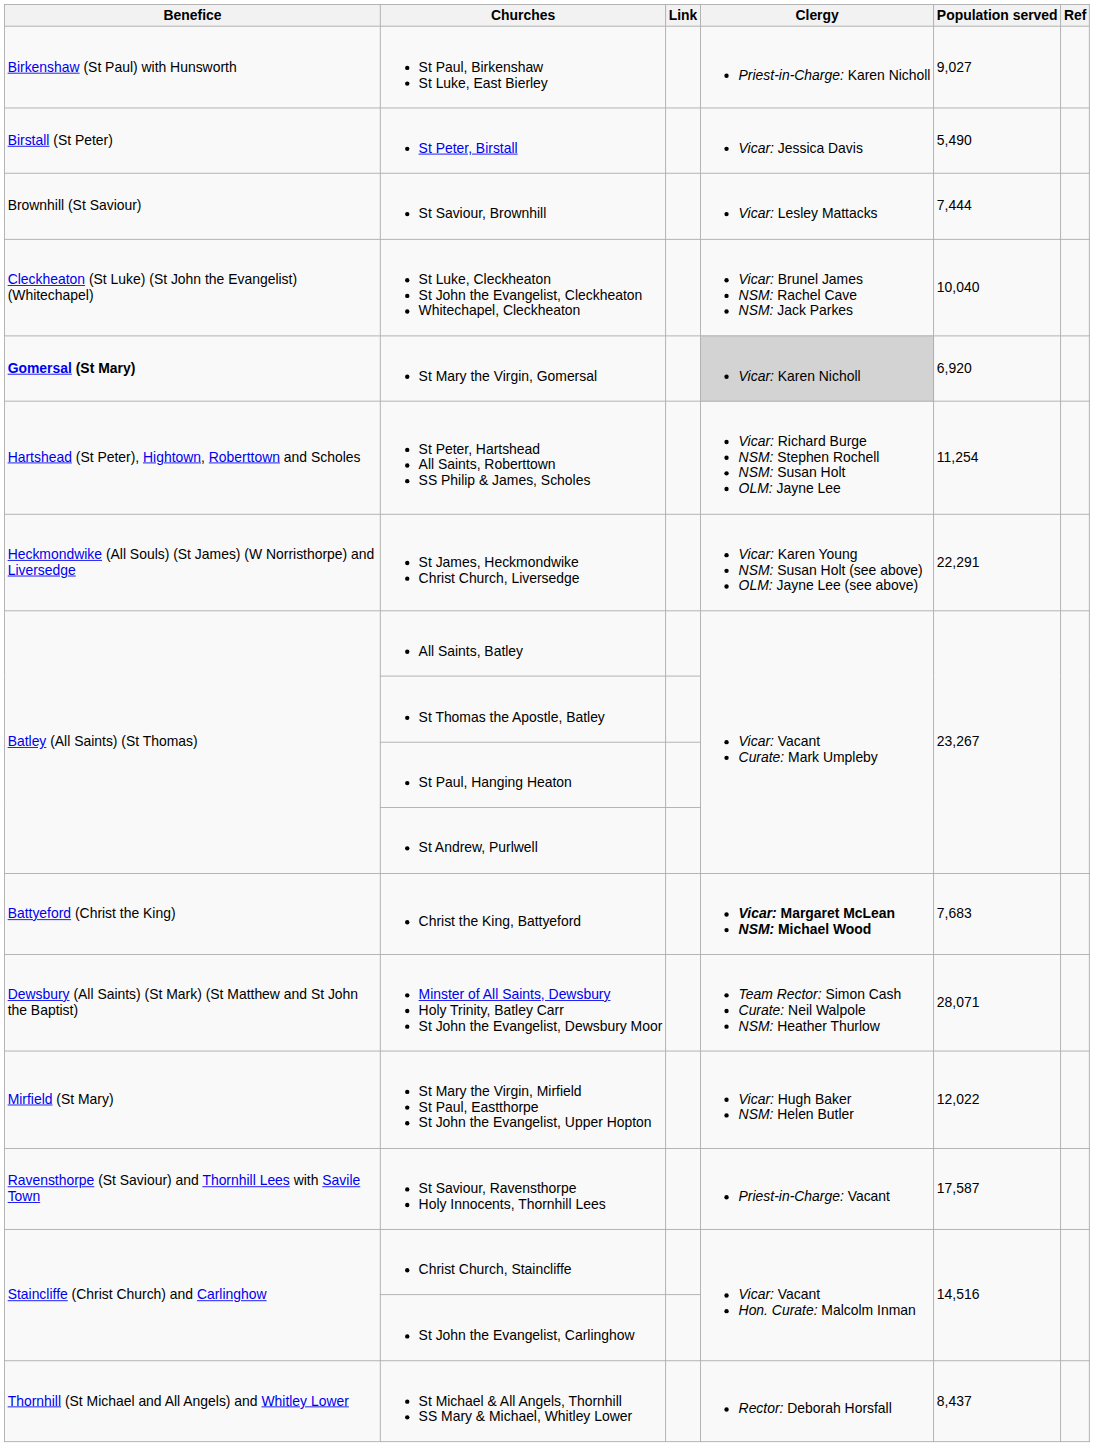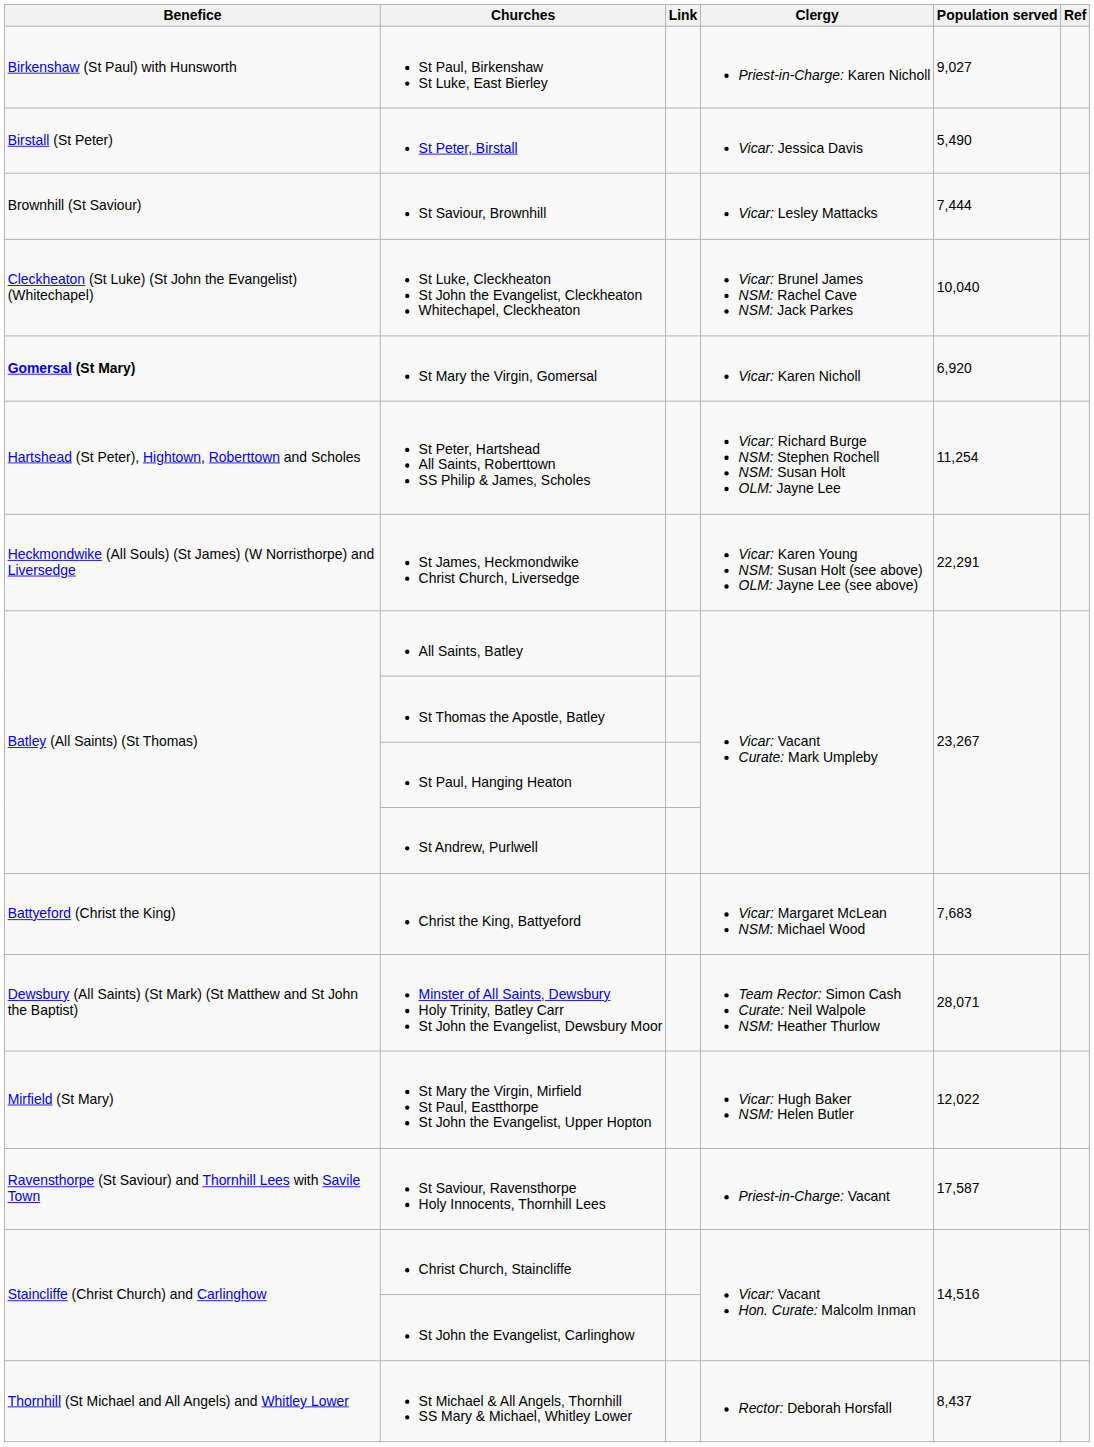(817, 376) lightgrey background -> (817, 376) no background
(817, 922) bold -> (817, 922) normal
